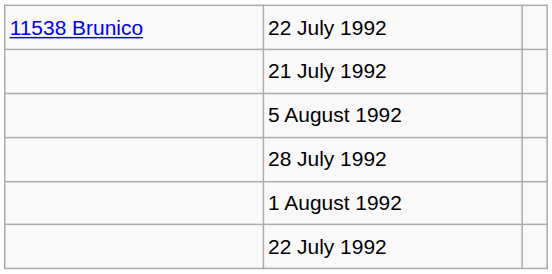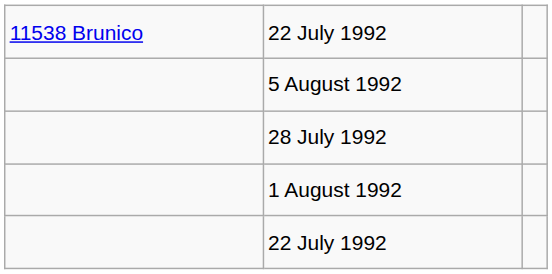- row: (134, 71)
